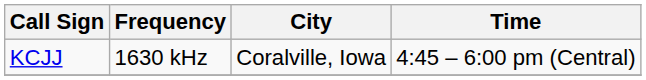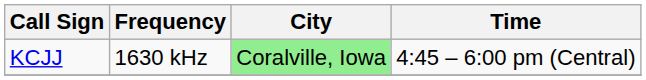(311, 57) no background -> (311, 57) lightgreen background
